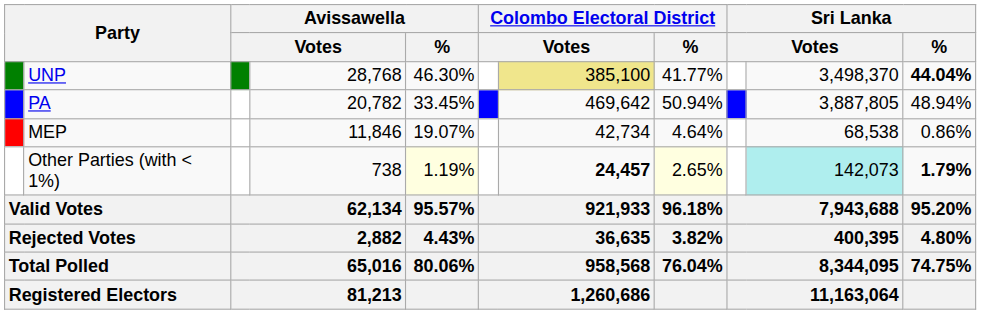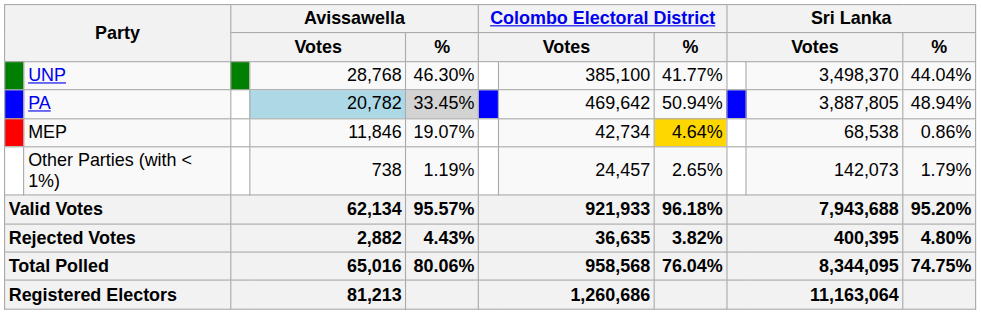(618, 75) khaki background -> (618, 75) no background
(941, 75) bold -> (941, 75) normal
(374, 103) no background -> (374, 103) lightblue background
(444, 103) no background -> (444, 103) lightgrey background
(697, 132) no background -> (697, 132) gold background
(449, 170) lightyellow background -> (449, 170) no background
(623, 170) bold -> (623, 170) normal
(697, 170) lightyellow background -> (697, 170) no background
(866, 170) paleturquoise background -> (866, 170) no background
(946, 170) bold -> (946, 170) normal
